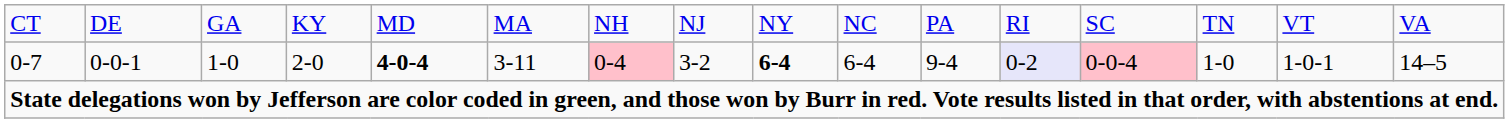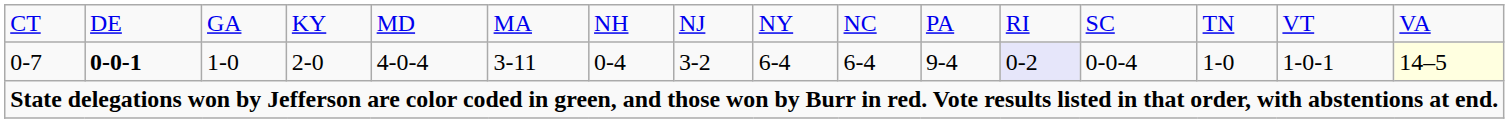(116, 61) normal -> (116, 61) bold
(402, 61) bold -> (402, 61) normal
(610, 61) pink background -> (610, 61) no background
(775, 61) bold -> (775, 61) normal
(1111, 61) pink background -> (1111, 61) no background
(1423, 61) no background -> (1423, 61) lightyellow background
